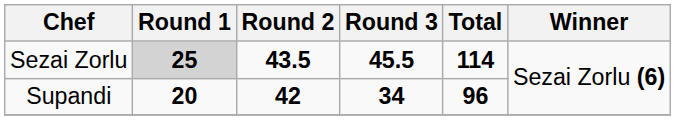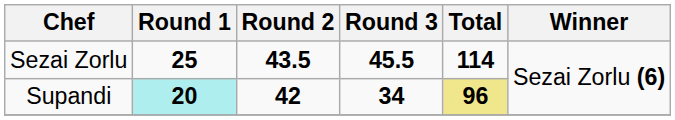(184, 59) lightgrey background -> (184, 59) no background
(184, 96) no background -> (184, 96) paleturquoise background
(475, 96) no background -> (475, 96) khaki background
